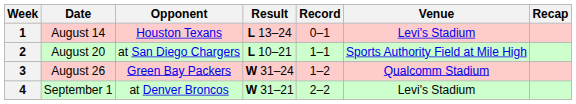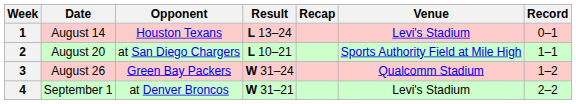columns swapped: (320, 14) <-> (550, 14)
